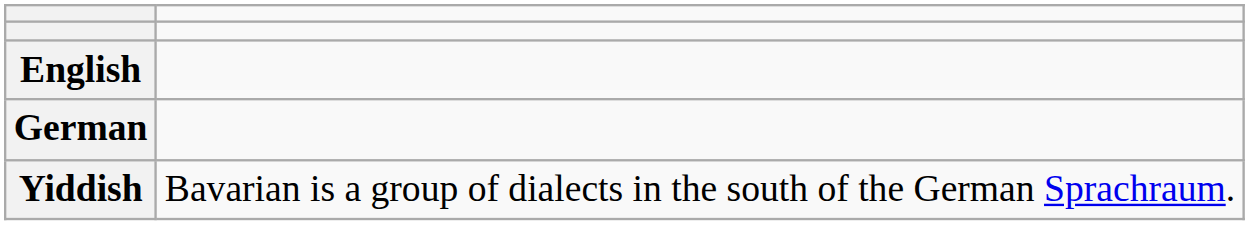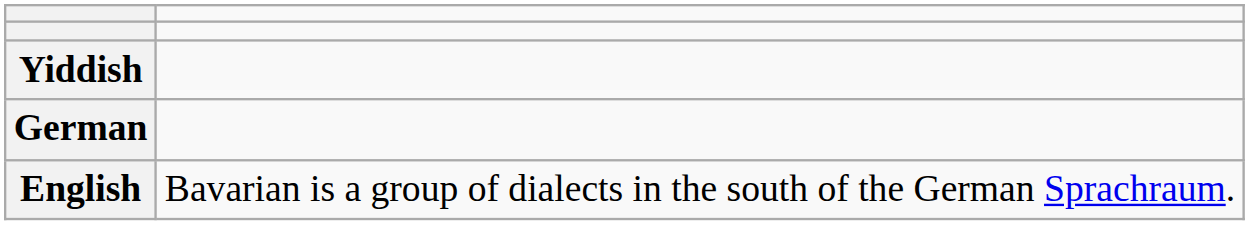(81, 68) English -> (81, 68) Yiddish
(81, 188) Yiddish -> (81, 188) English
